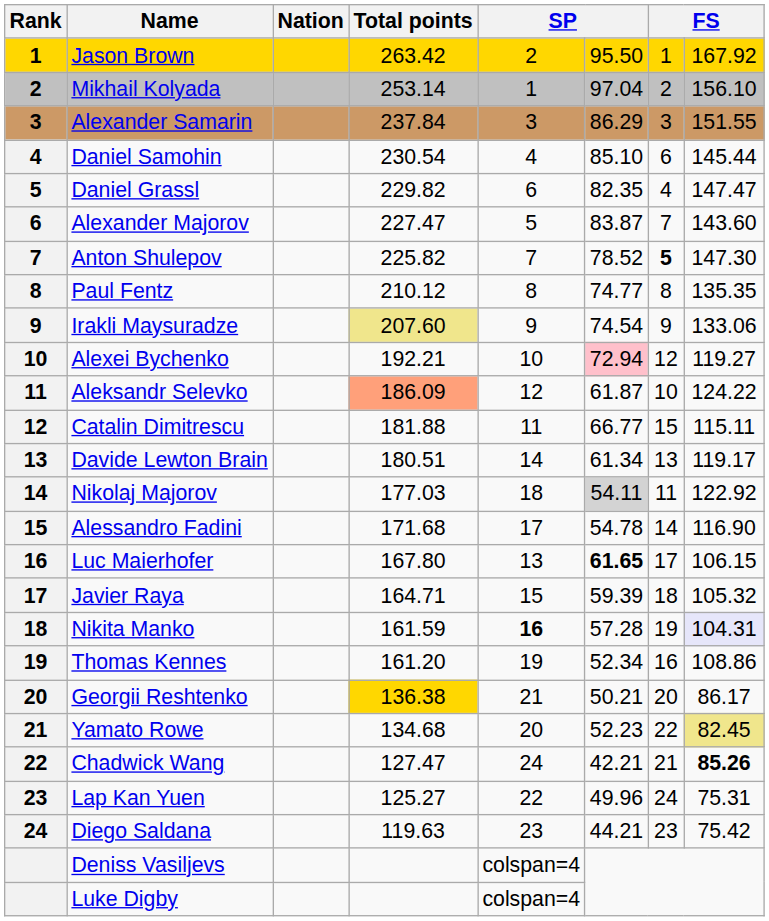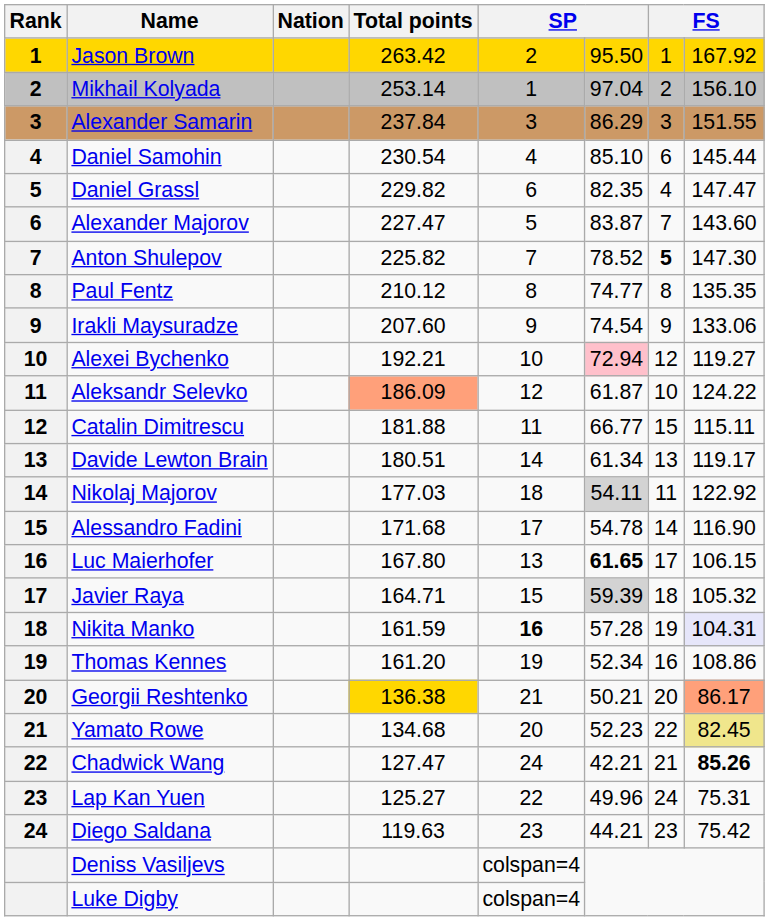(413, 325) khaki background -> (413, 325) no background
(616, 595) no background -> (616, 595) lightgrey background
(724, 696) no background -> (724, 696) lightsalmon background
